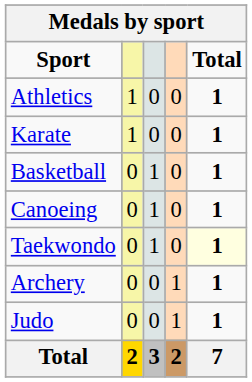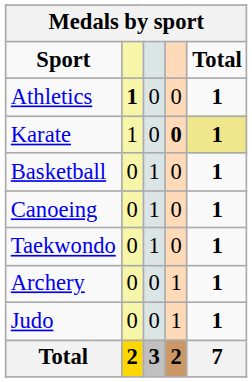(132, 97) normal -> (132, 97) bold
(176, 134) normal -> (176, 134) bold
(217, 134) no background -> (217, 134) khaki background
(217, 246) lightyellow background -> (217, 246) no background
